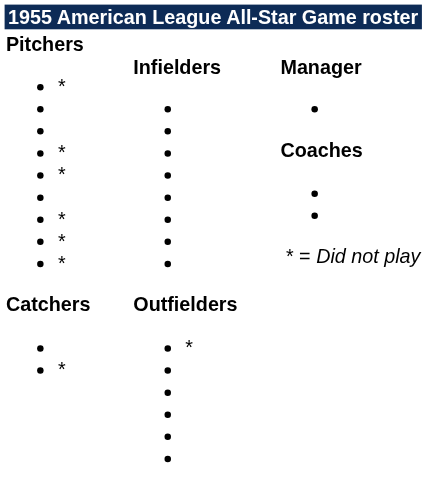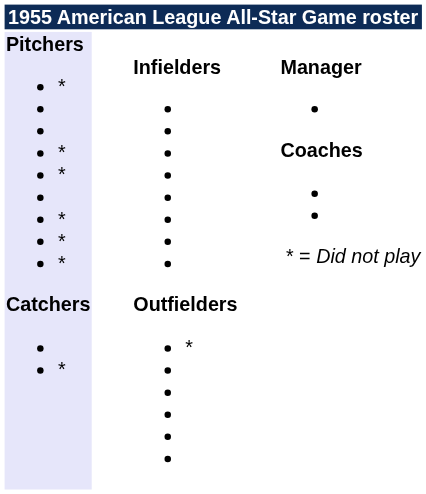(48, 206) no background -> (48, 206) lavender background
